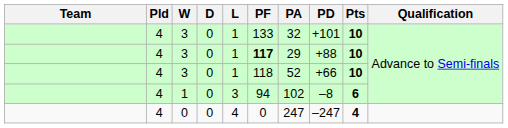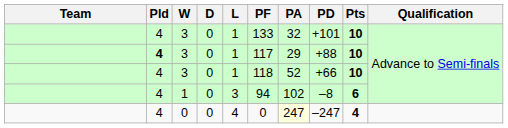(159, 53) normal -> (159, 53) bold
(263, 53) bold -> (263, 53) normal
(294, 113) no background -> (294, 113) lightyellow background
